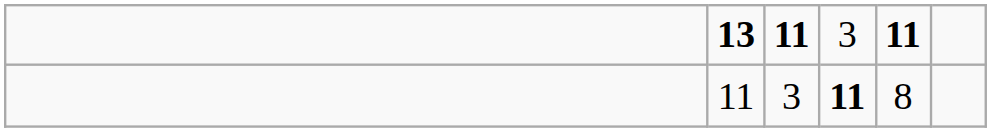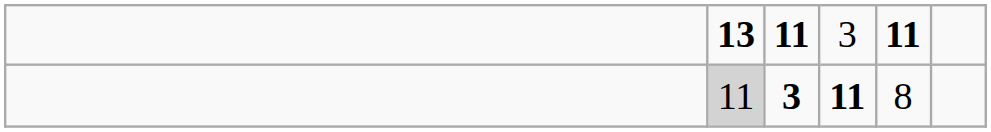(736, 95) no background -> (736, 95) lightgrey background
(792, 95) normal -> (792, 95) bold
